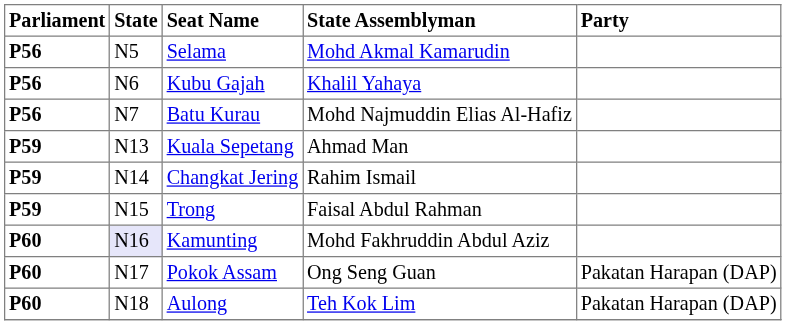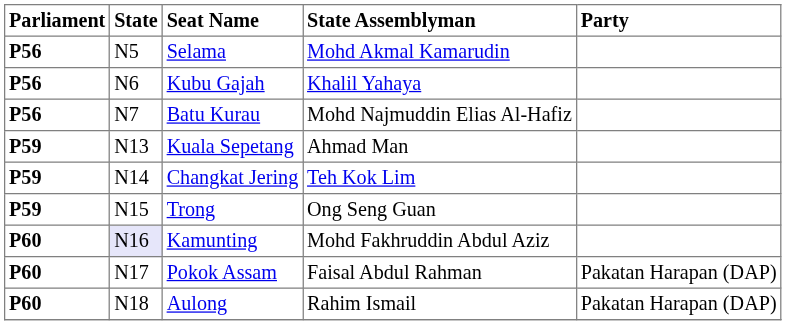(362, 177) Rahim Ismail -> (361, 177) Teh Kok Lim
(394, 209) Faisal Abdul Rahman -> (371, 209) Ong Seng Guan
(371, 272) Ong Seng Guan -> (394, 272) Faisal Abdul Rahman
(361, 303) Teh Kok Lim -> (362, 303) Rahim Ismail
